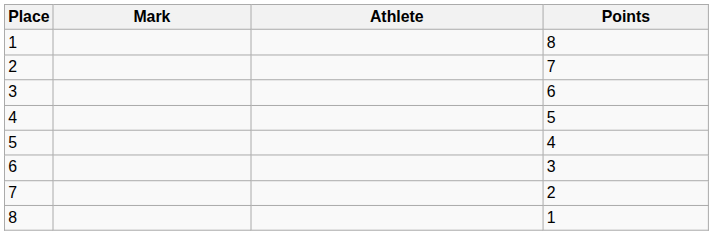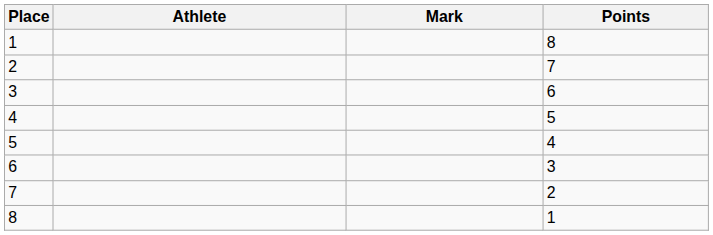columns swapped: (397, 17) <-> (152, 17)
